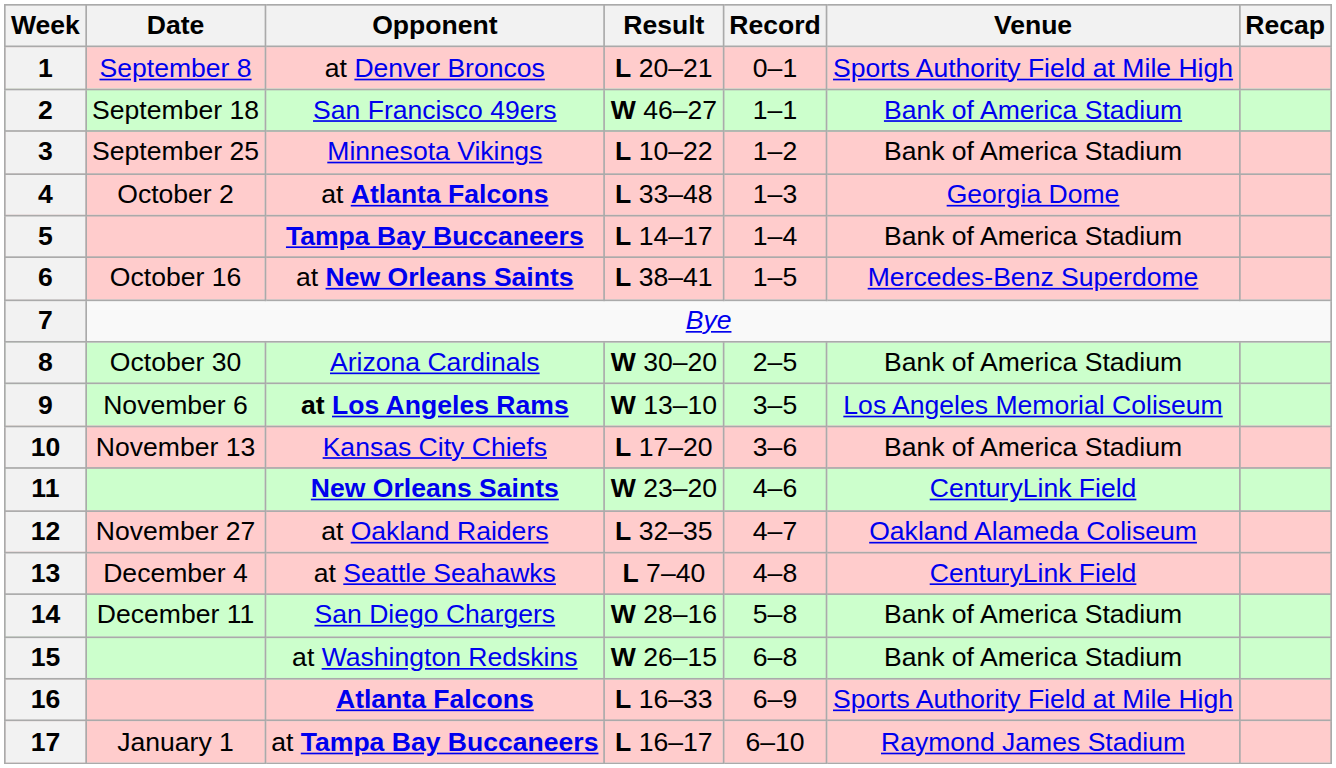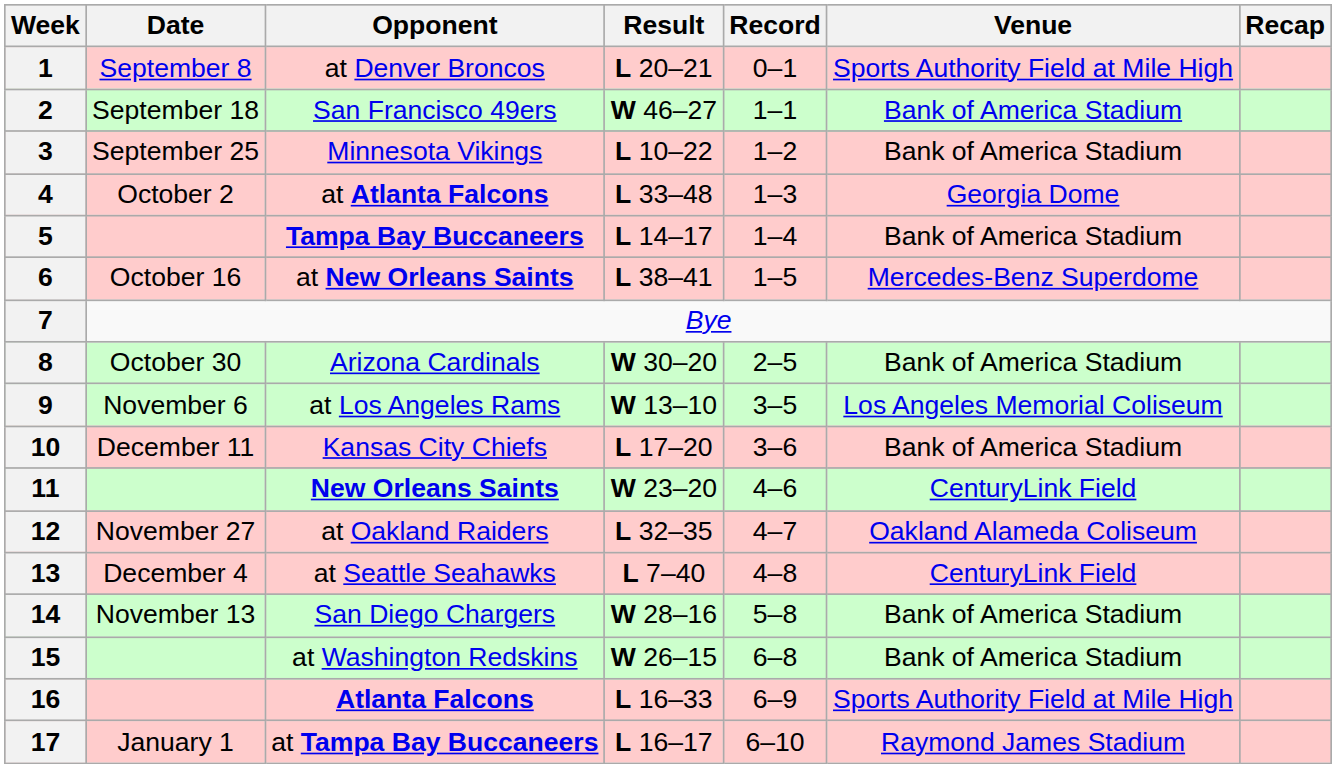(435, 404) bold -> (435, 404) normal
(176, 446) November 13 -> (176, 446) December 11
(176, 615) December 11 -> (176, 615) November 13
